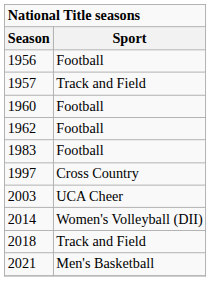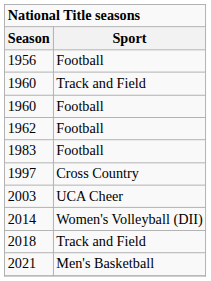(22, 83) 1957 -> (22, 83) 1960
